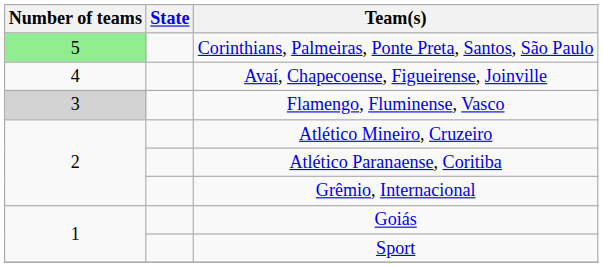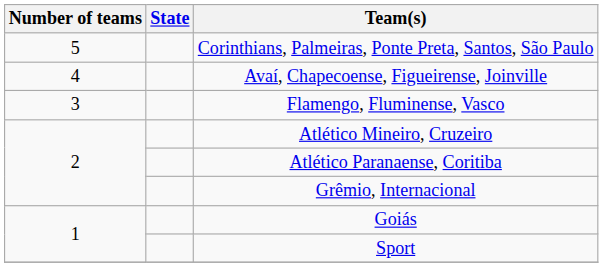(75, 47) lightgreen background -> (75, 47) no background
(75, 104) lightgrey background -> (75, 104) no background
